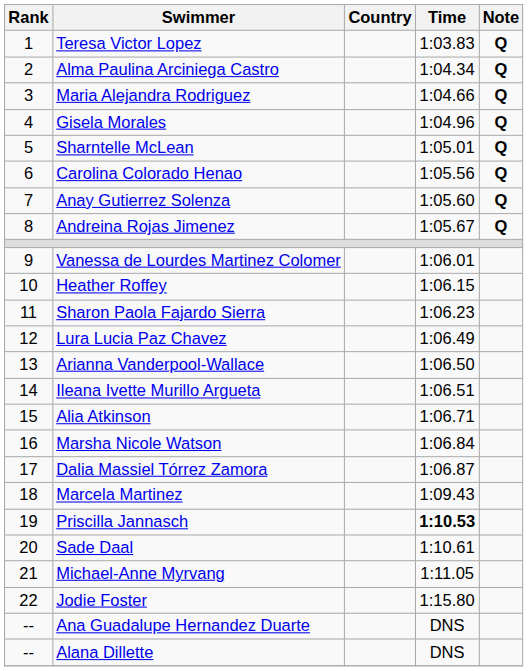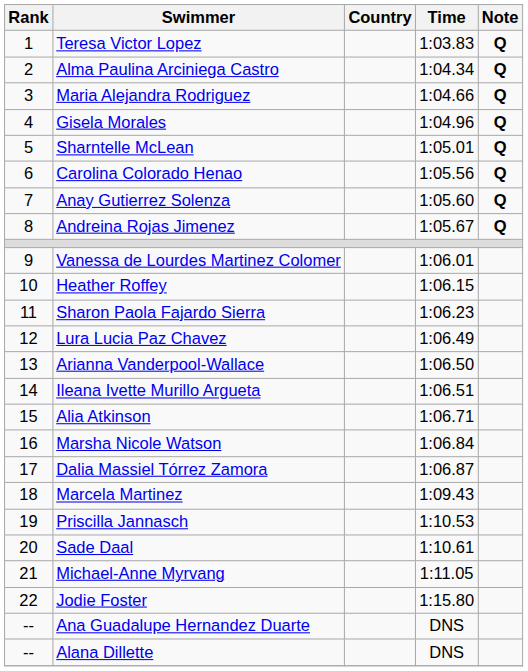(447, 521) bold -> (447, 521) normal
